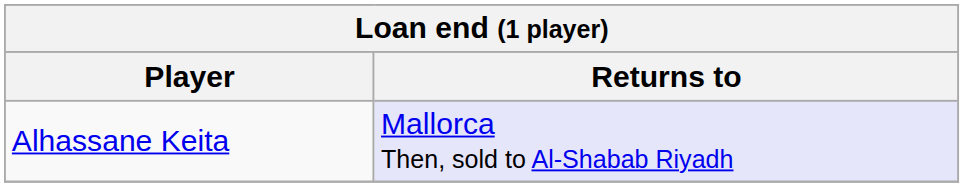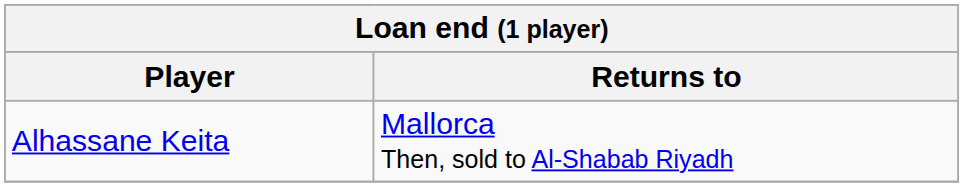(557, 140) lavender background -> (557, 140) no background
